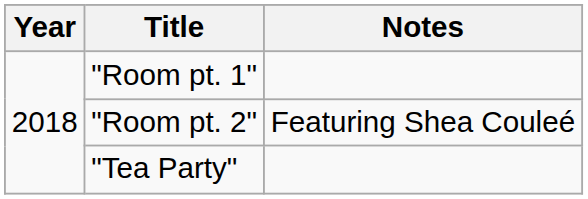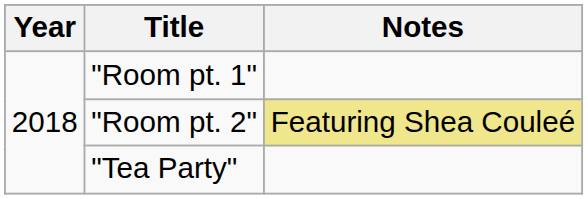(423, 121) no background -> (423, 121) khaki background
